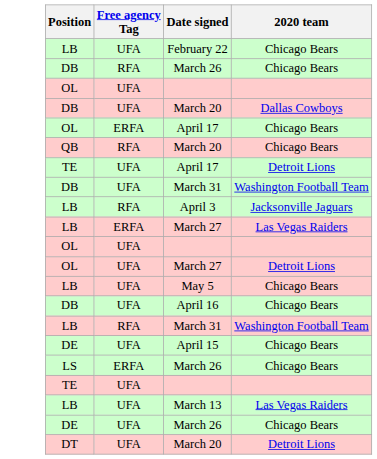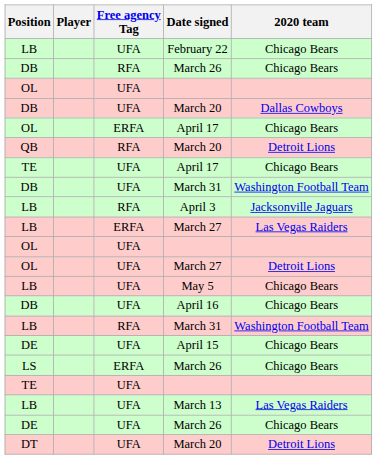+ column: (74, 21)
(302, 147) Chicago Bears -> (302, 147) Detroit Lions
(302, 167) Detroit Lions -> (302, 167) Chicago Bears
